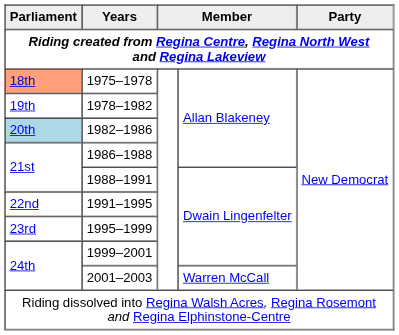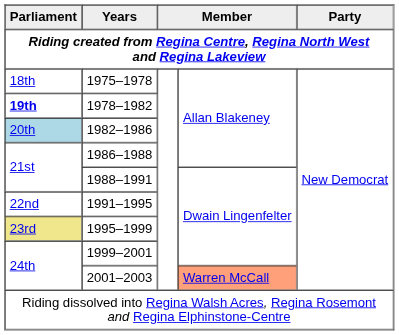(23, 81) lightsalmon background -> (23, 81) no background
(23, 105) normal -> (23, 105) bold
(23, 228) no background -> (23, 228) khaki background
(226, 277) no background -> (226, 277) lightsalmon background
